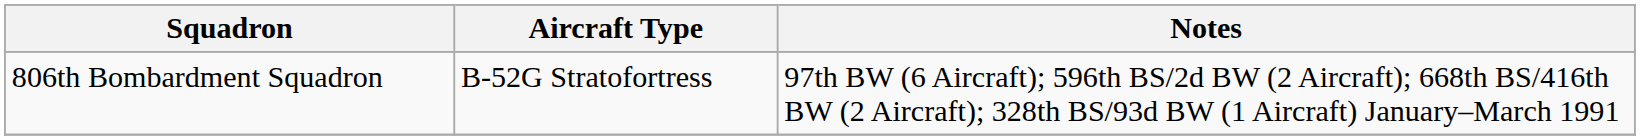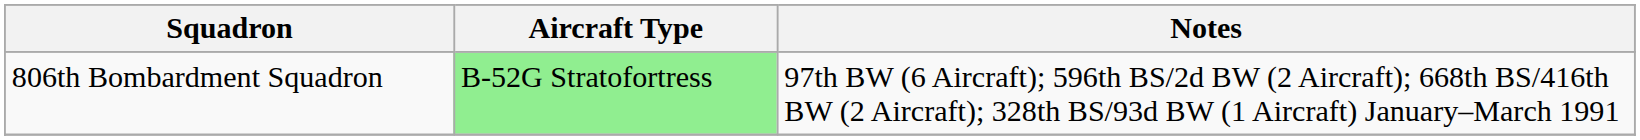(587, 76) no background -> (587, 76) lightgreen background
